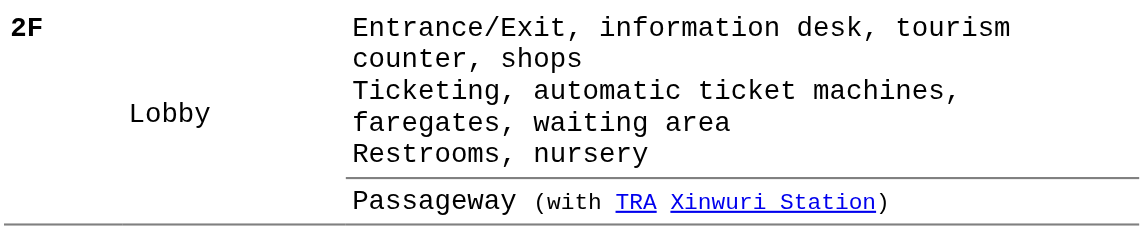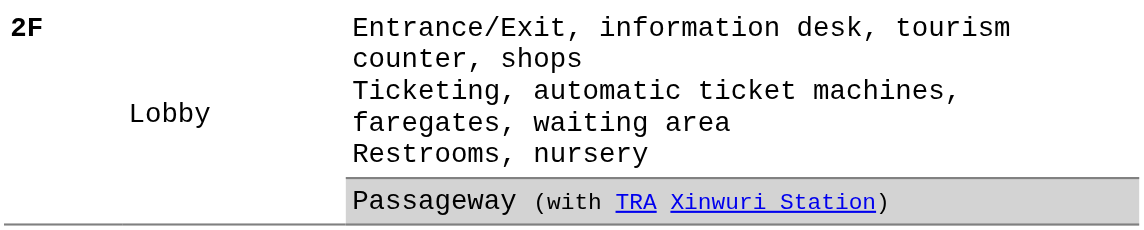(621, 201) no background -> (621, 201) lightgrey background
